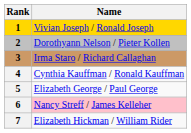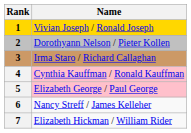(109, 74) no background -> (109, 74) pink background
(96, 89) no background -> (96, 89) pink background
(93, 105) pink background -> (93, 105) no background
